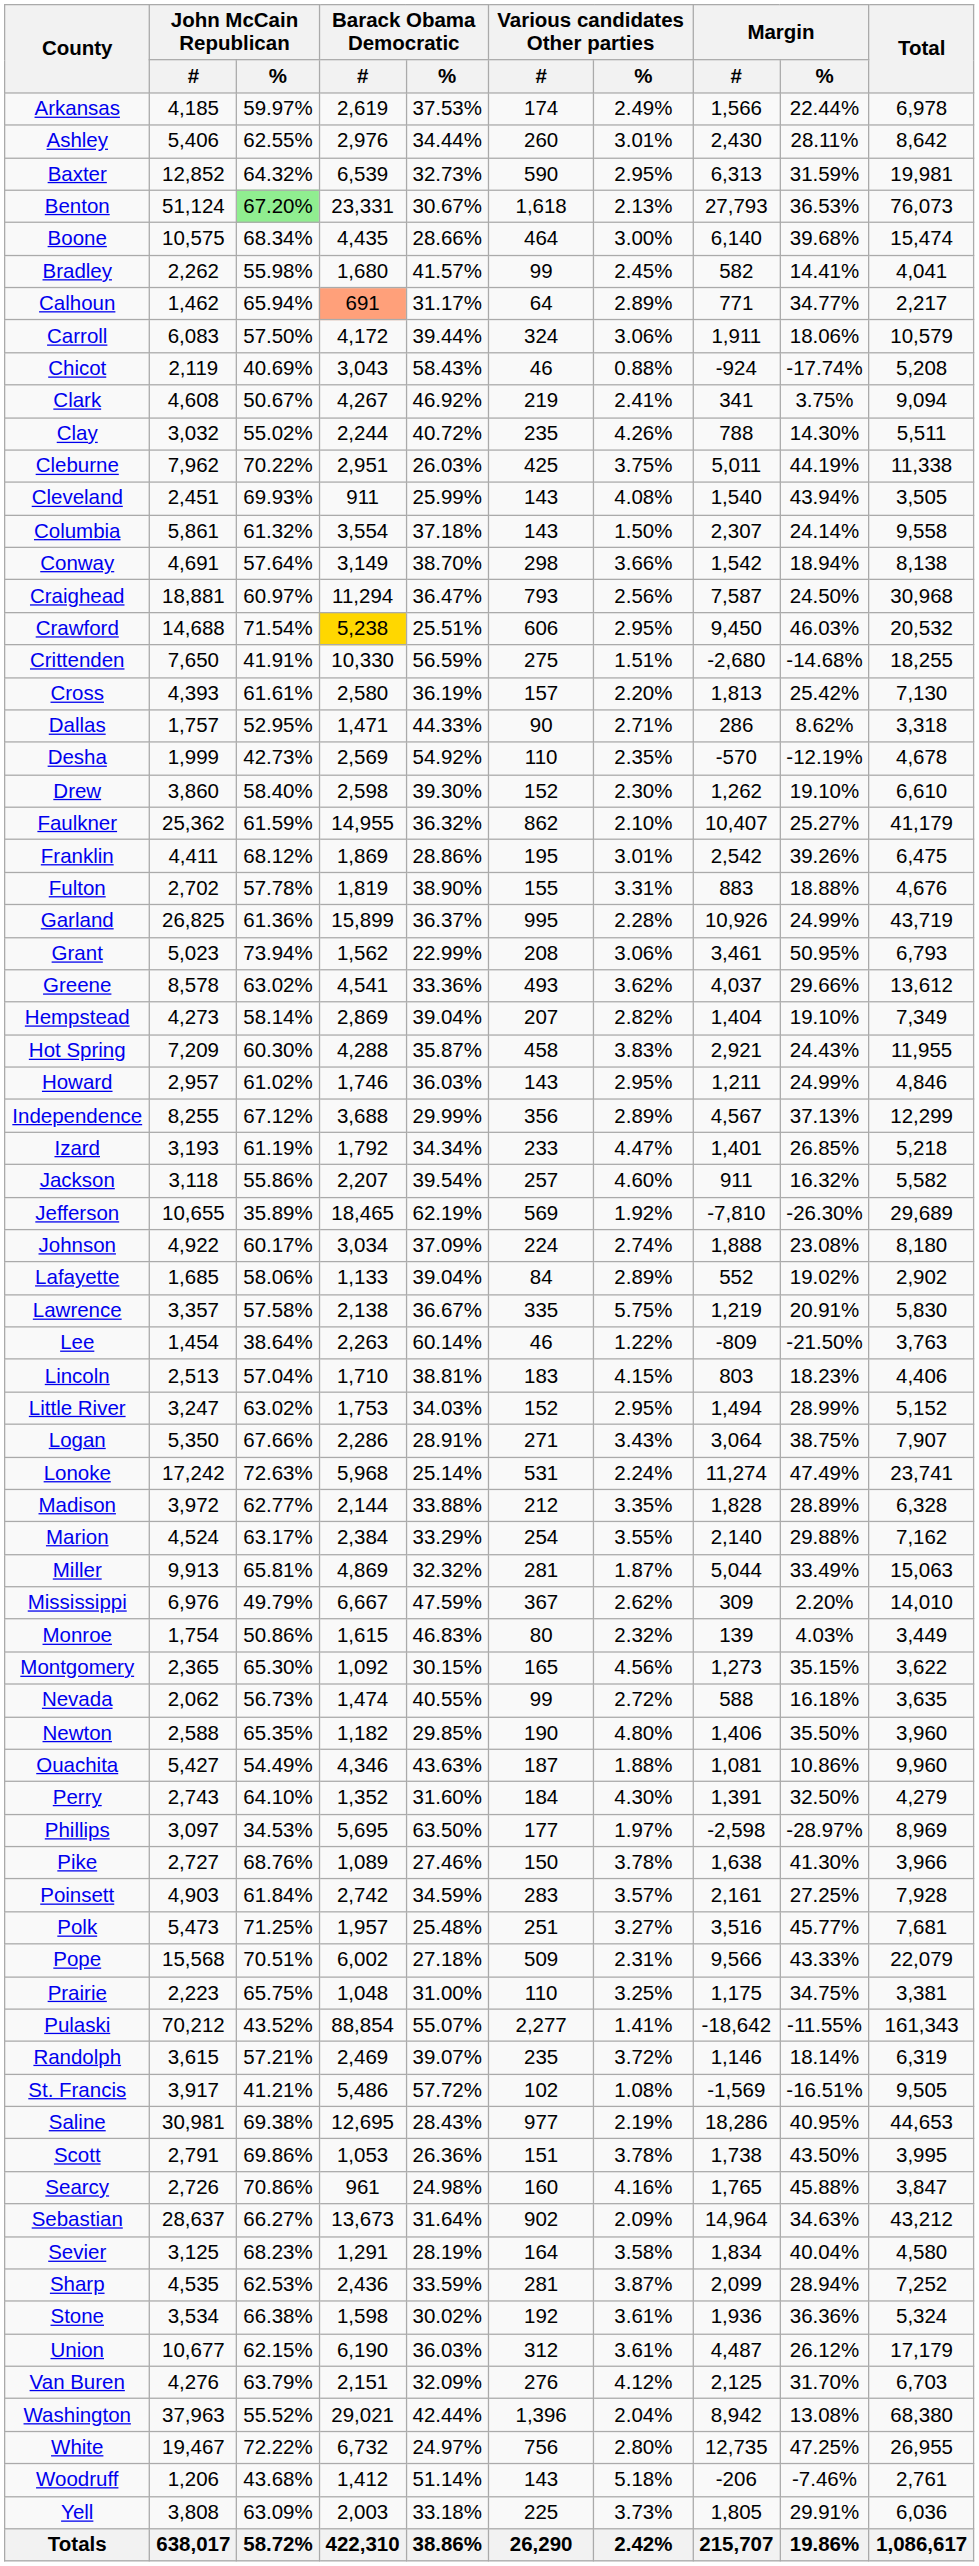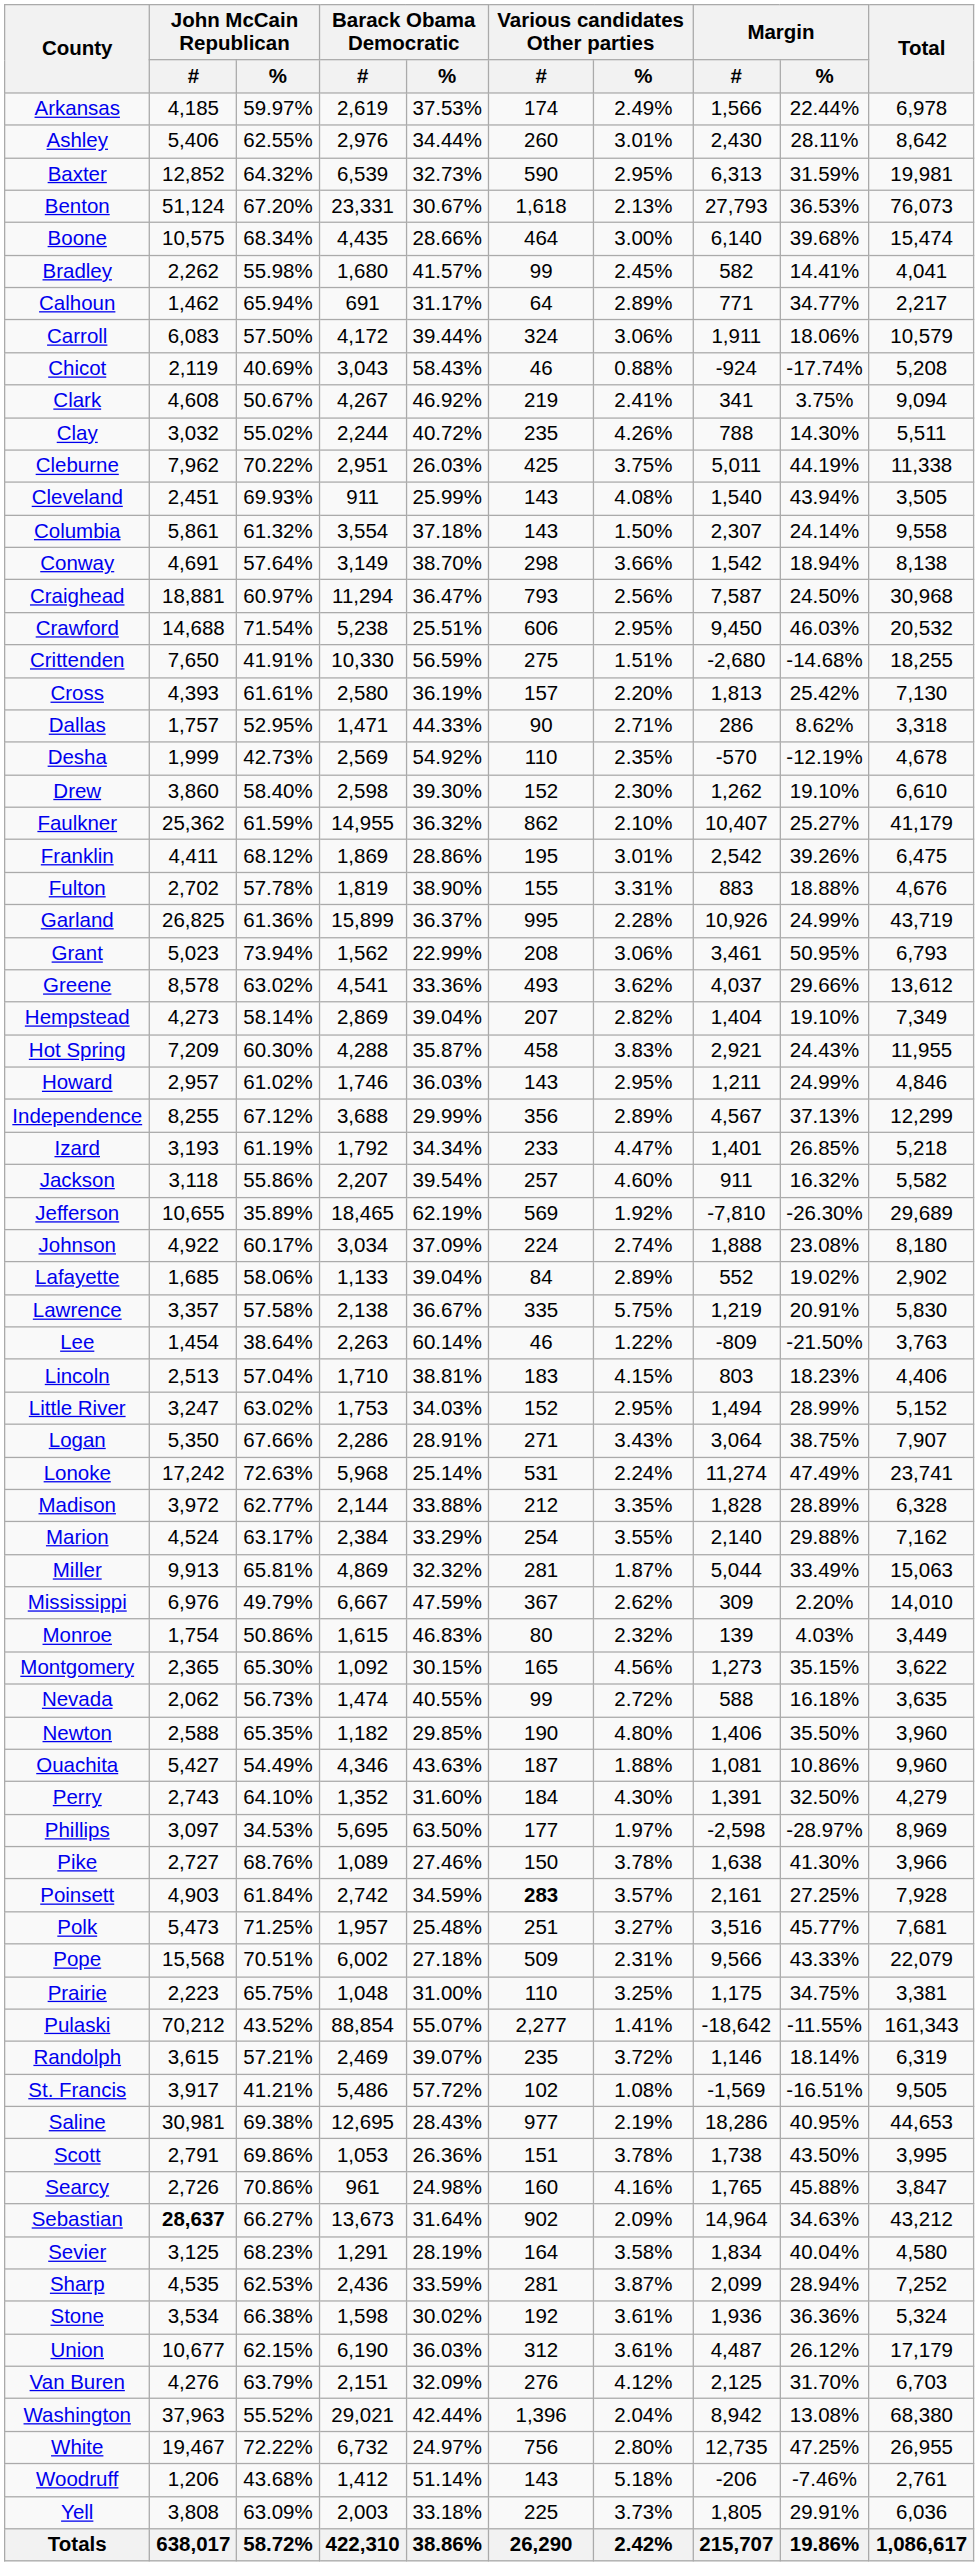(278, 206) lightgreen background -> (278, 206) no background
(363, 303) lightsalmon background -> (363, 303) no background
(363, 628) gold background -> (363, 628) no background
(541, 1895) normal -> (541, 1895) bold
(193, 2219) normal -> (193, 2219) bold
